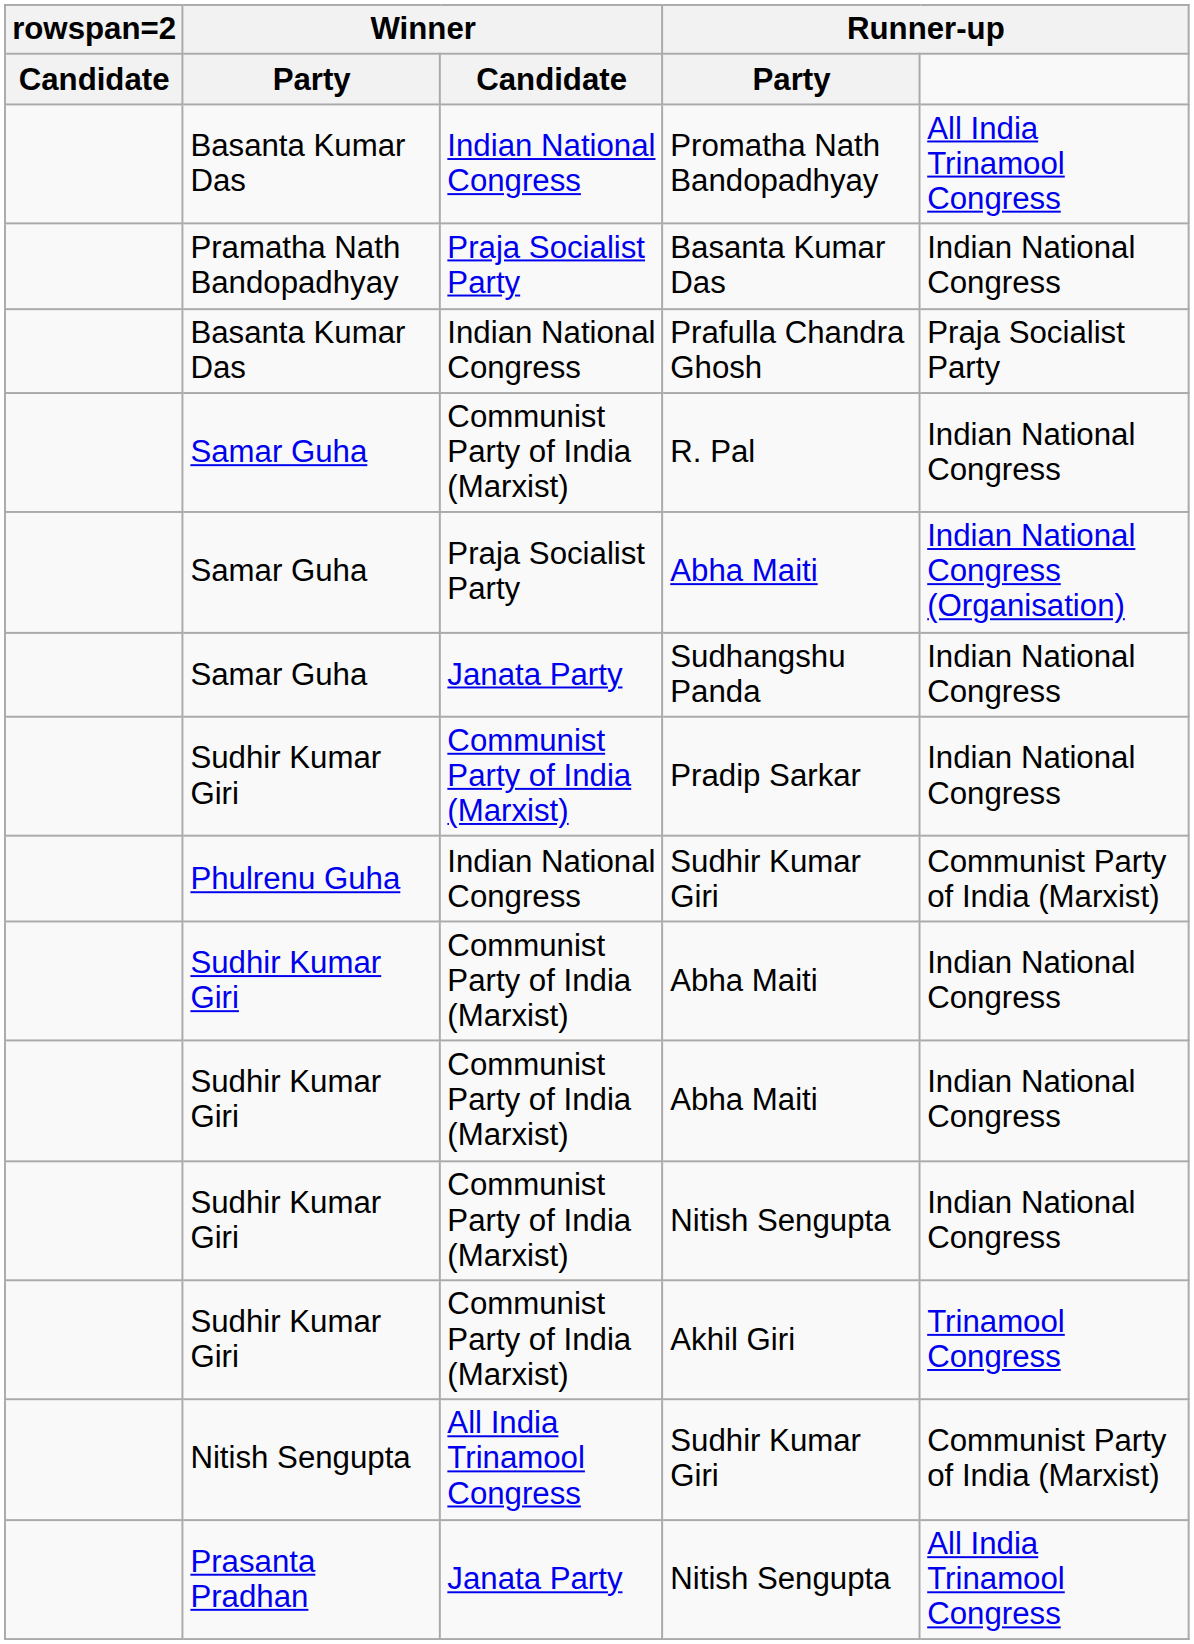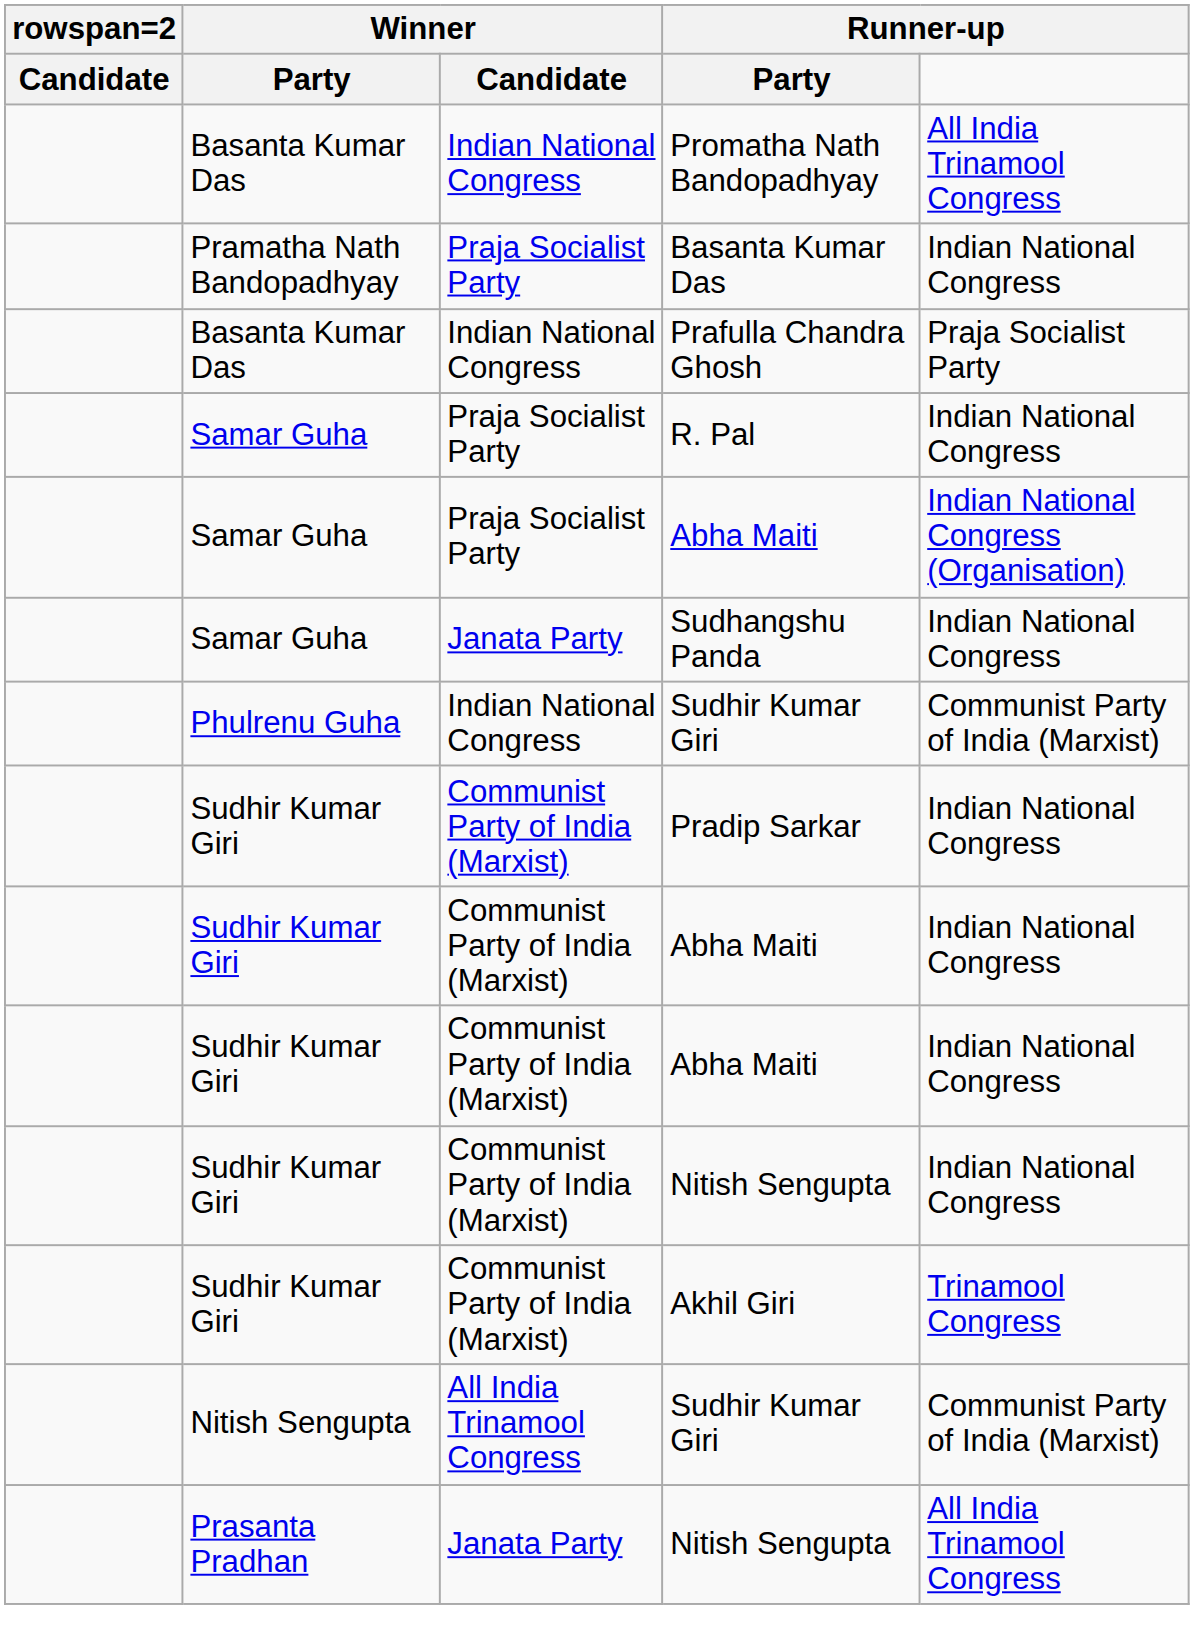(539, 452) Communist Party of India (Marxist) -> (546, 434) Praja Socialist Party
rows swapped: (286, 776) <-> (295, 878)
